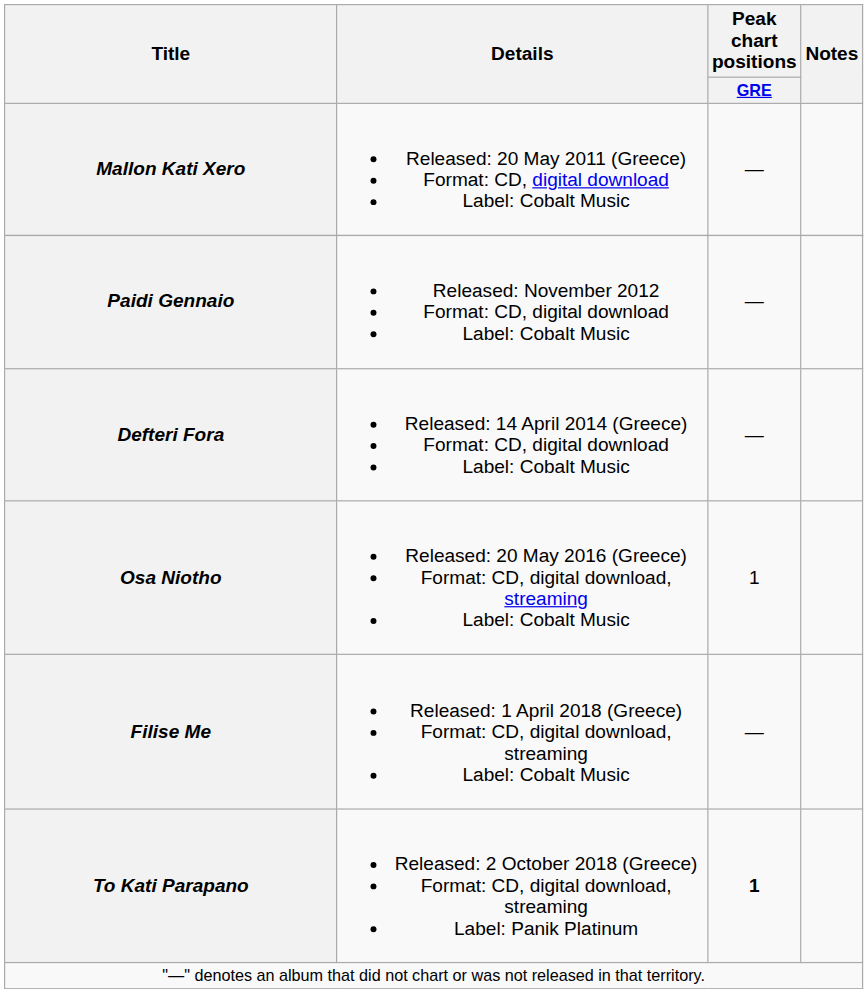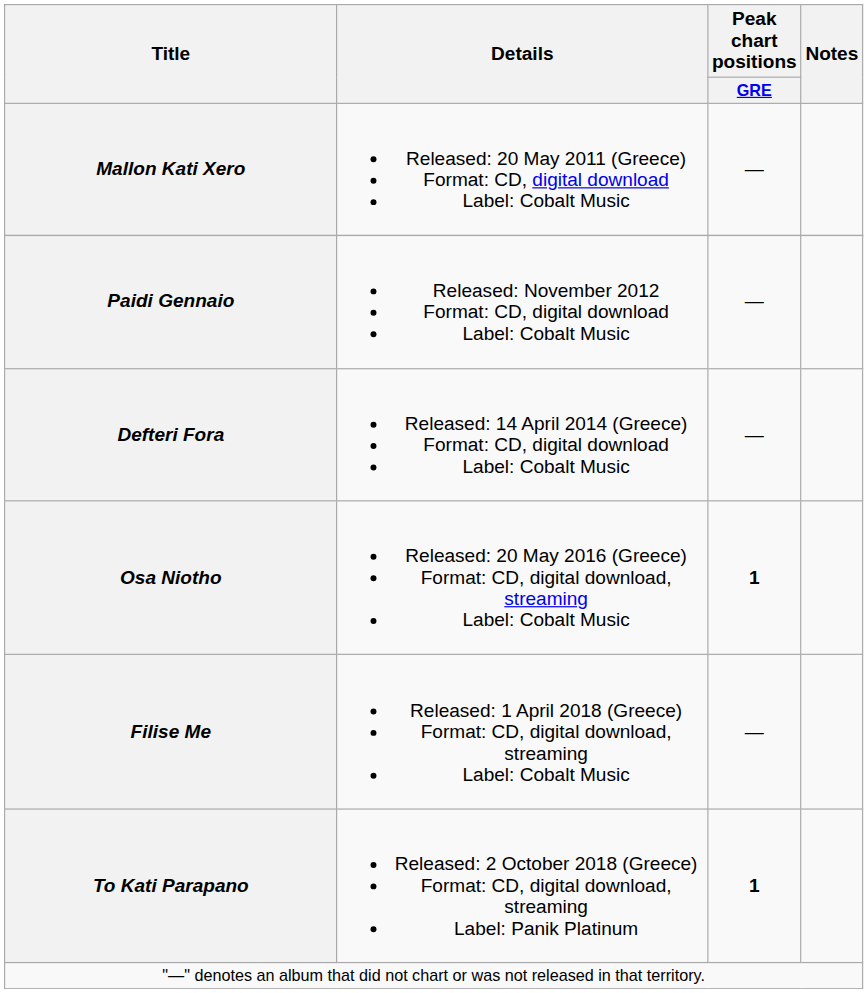(754, 577) normal -> (754, 577) bold
